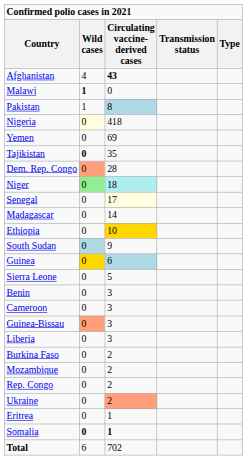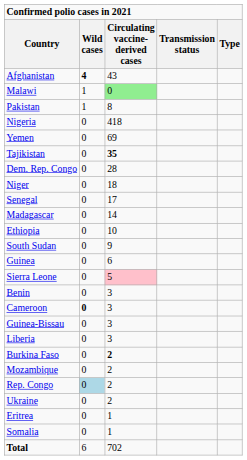(84, 76) normal -> (84, 76) bold
(112, 76) bold -> (112, 76) normal
(84, 91) bold -> (84, 91) normal
(110, 91) no background -> (110, 91) lightgreen background
(110, 107) lightblue background -> (110, 107) no background
(84, 122) lightyellow background -> (84, 122) no background
(84, 153) bold -> (84, 153) normal
(112, 153) normal -> (112, 153) bold
(84, 169) lightsalmon background -> (84, 169) no background
(84, 184) lightgreen background -> (84, 184) no background
(112, 184) paleturquoise background -> (112, 184) no background
(112, 199) lightyellow background -> (112, 199) no background
(112, 230) gold background -> (112, 230) no background
(84, 246) lightblue background -> (84, 246) no background
(84, 261) gold background -> (84, 261) no background
(110, 261) lightblue background -> (110, 261) no background
(110, 277) no background -> (110, 277) pink background
(84, 308) normal -> (84, 308) bold
(84, 323) lightsalmon background -> (84, 323) no background
(110, 354) normal -> (110, 354) bold
(84, 385) no background -> (84, 385) lightblue background
(110, 401) lightsalmon background -> (110, 401) no background
(84, 432) bold -> (84, 432) normal
(110, 432) bold -> (110, 432) normal
